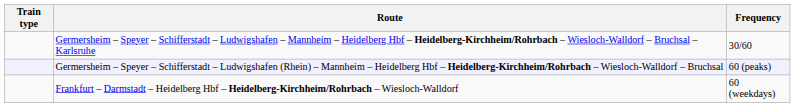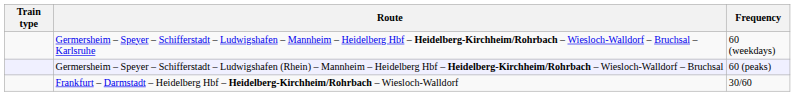(740, 45) 30/60 -> (752, 45) 60 (weekdays)
(752, 88) 60 (weekdays) -> (740, 83) 30/60
